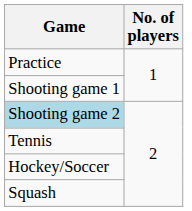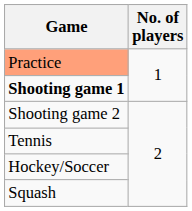(35, 62) no background -> (35, 62) lightsalmon background
(64, 88) normal -> (66, 88) bold
(64, 114) lightblue background -> (64, 114) no background
